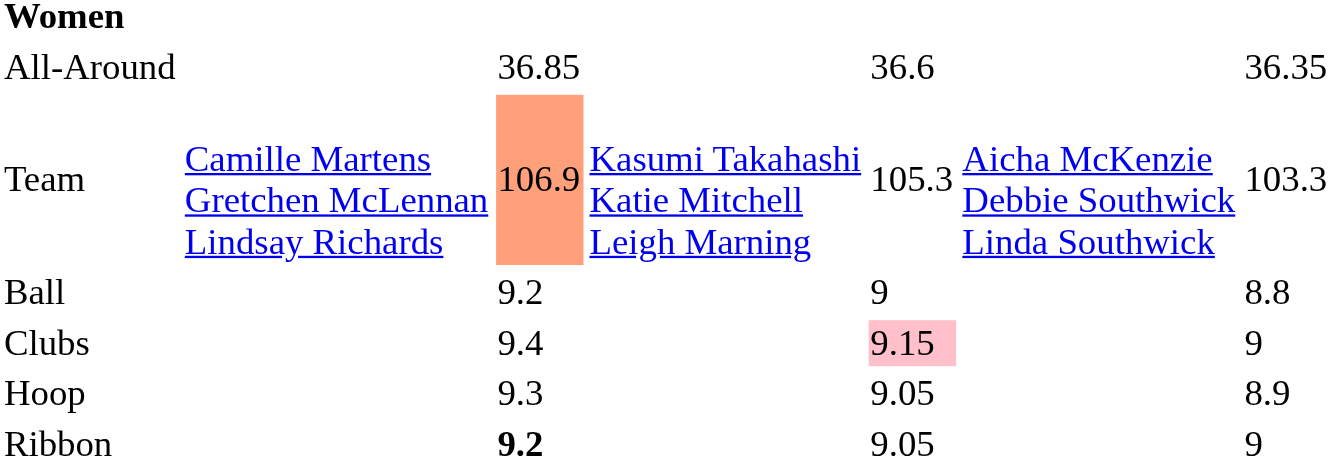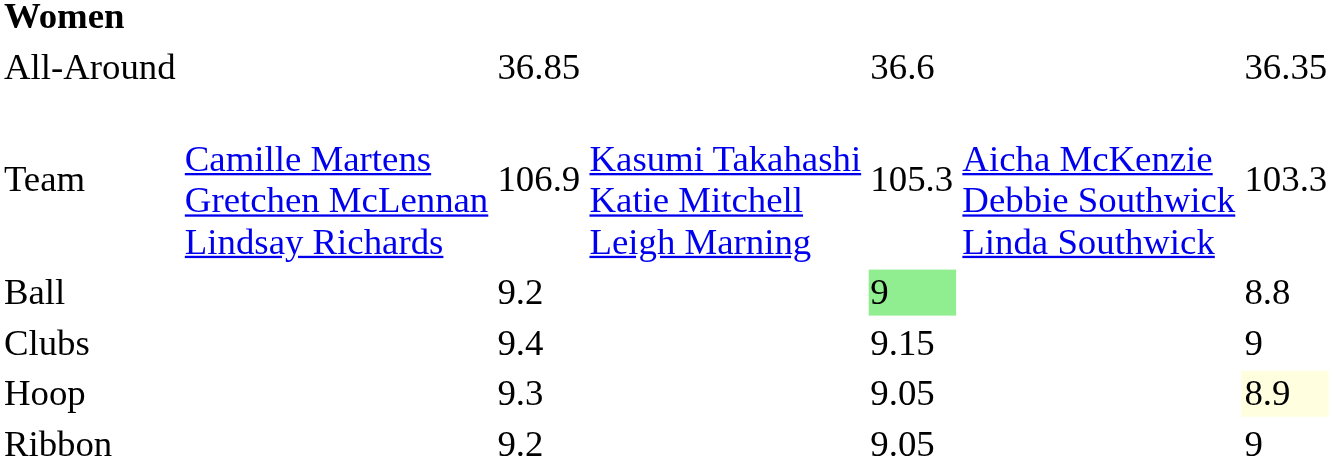(539, 179) lightsalmon background -> (539, 179) no background
(880, 291) no background -> (880, 291) lightgreen background
(903, 342) pink background -> (903, 342) no background
(1267, 393) no background -> (1267, 393) lightyellow background
(520, 443) bold -> (520, 443) normal
